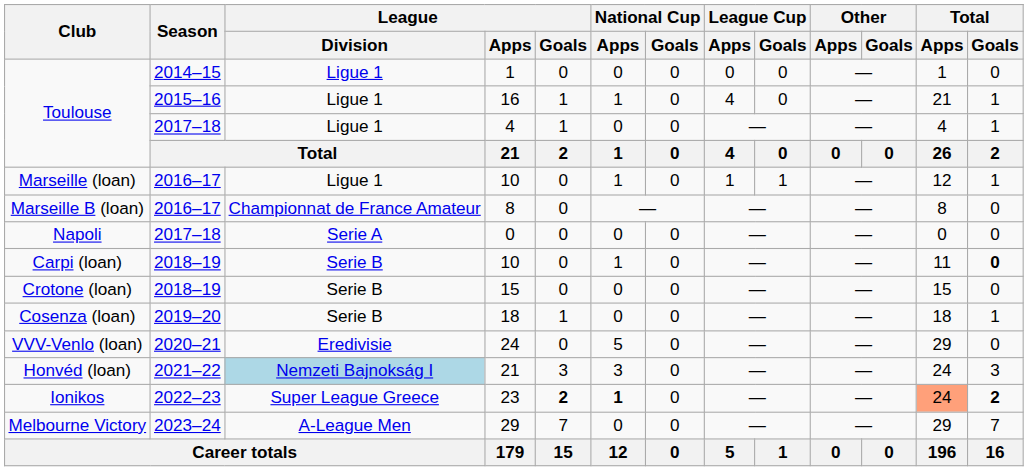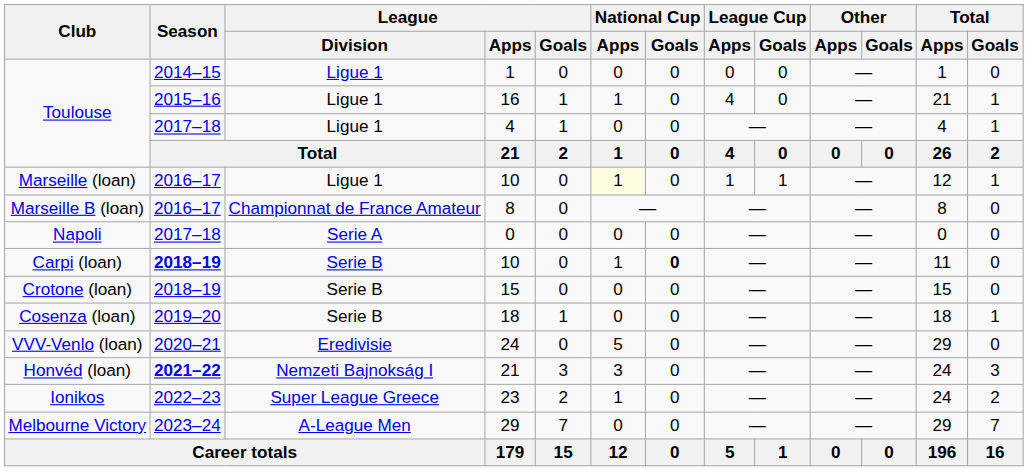(618, 180) no background -> (618, 180) lightyellow background
(187, 262) normal -> (187, 262) bold
(675, 262) normal -> (675, 262) bold
(995, 262) bold -> (995, 262) normal
(187, 371) normal -> (187, 371) bold
(355, 371) lightblue background -> (355, 371) no background
(563, 398) bold -> (563, 398) normal
(618, 398) bold -> (618, 398) normal
(942, 398) lightsalmon background -> (942, 398) no background
(995, 398) bold -> (995, 398) normal
